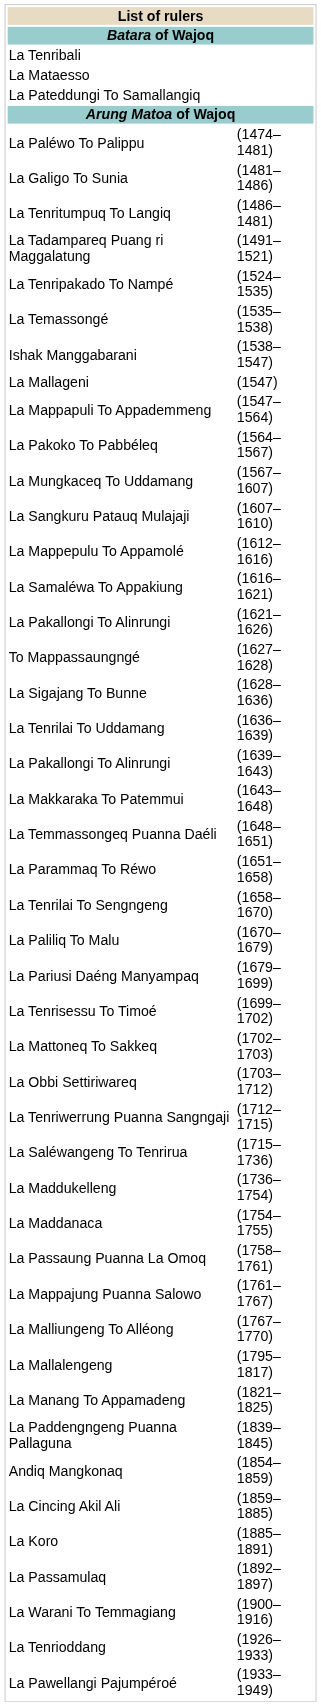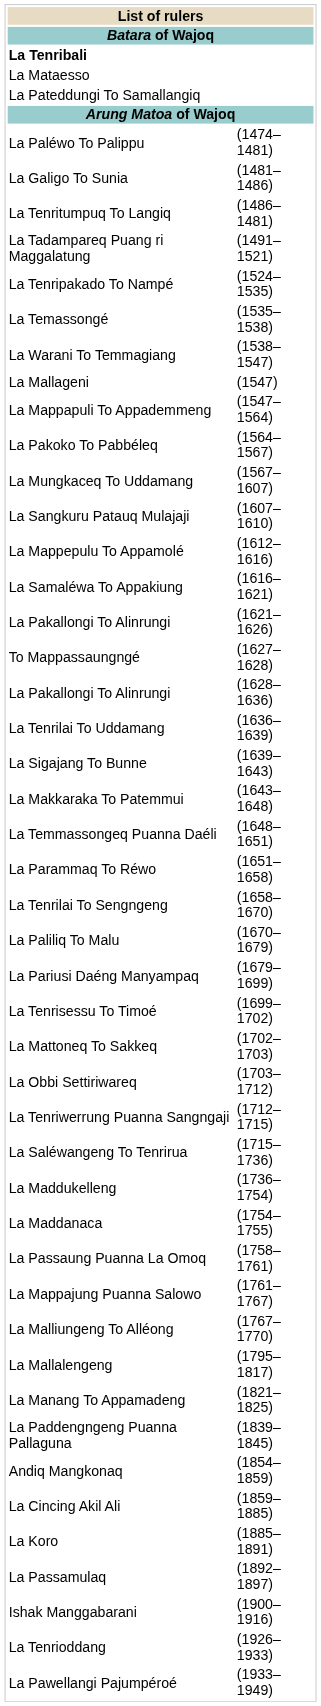(45, 55) normal -> (48, 55) bold
(73, 354) Ishak Manggabarani -> (92, 354) La Warani To Temmagiang
(78, 692) La Sigajang To Bunne -> (90, 692) La Pakallongi To Alinrungi
(90, 763) La Pakallongi To Alinrungi -> (78, 763) La Sigajang To Bunne
(92, 1612) La Warani To Temmagiang -> (73, 1612) Ishak Manggabarani
